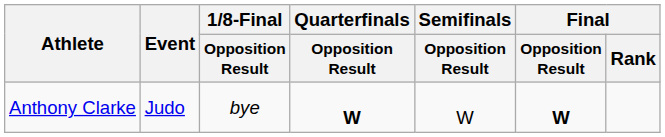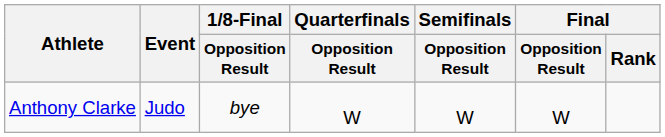(352, 118) bold -> (352, 118) normal
(561, 118) bold -> (561, 118) normal
